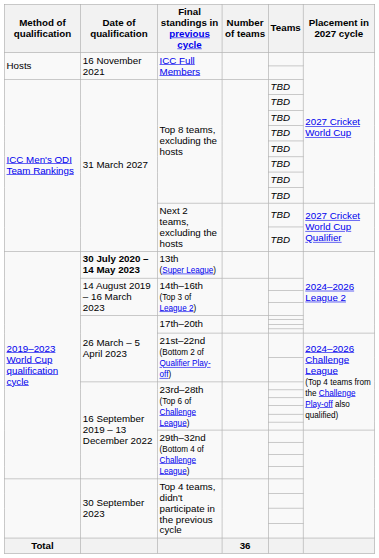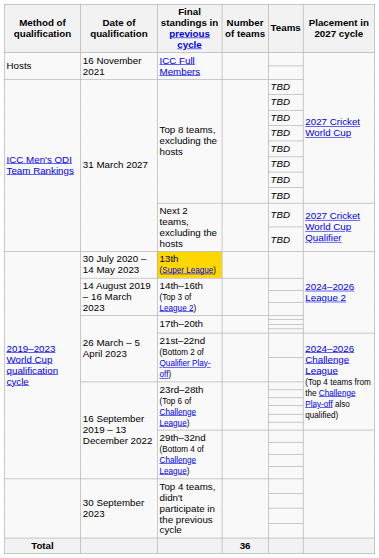(116, 264) bold -> (115, 264) normal
(188, 264) no background -> (188, 264) gold background
